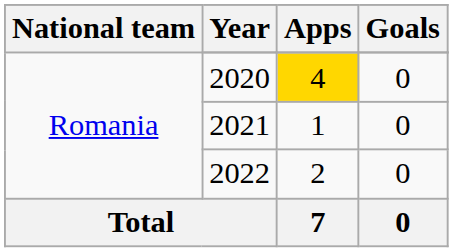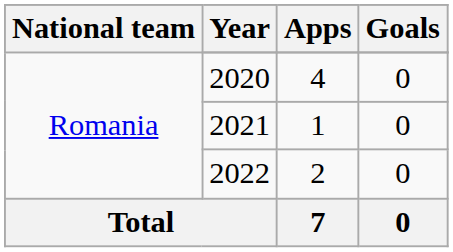(318, 76) gold background -> (318, 76) no background
